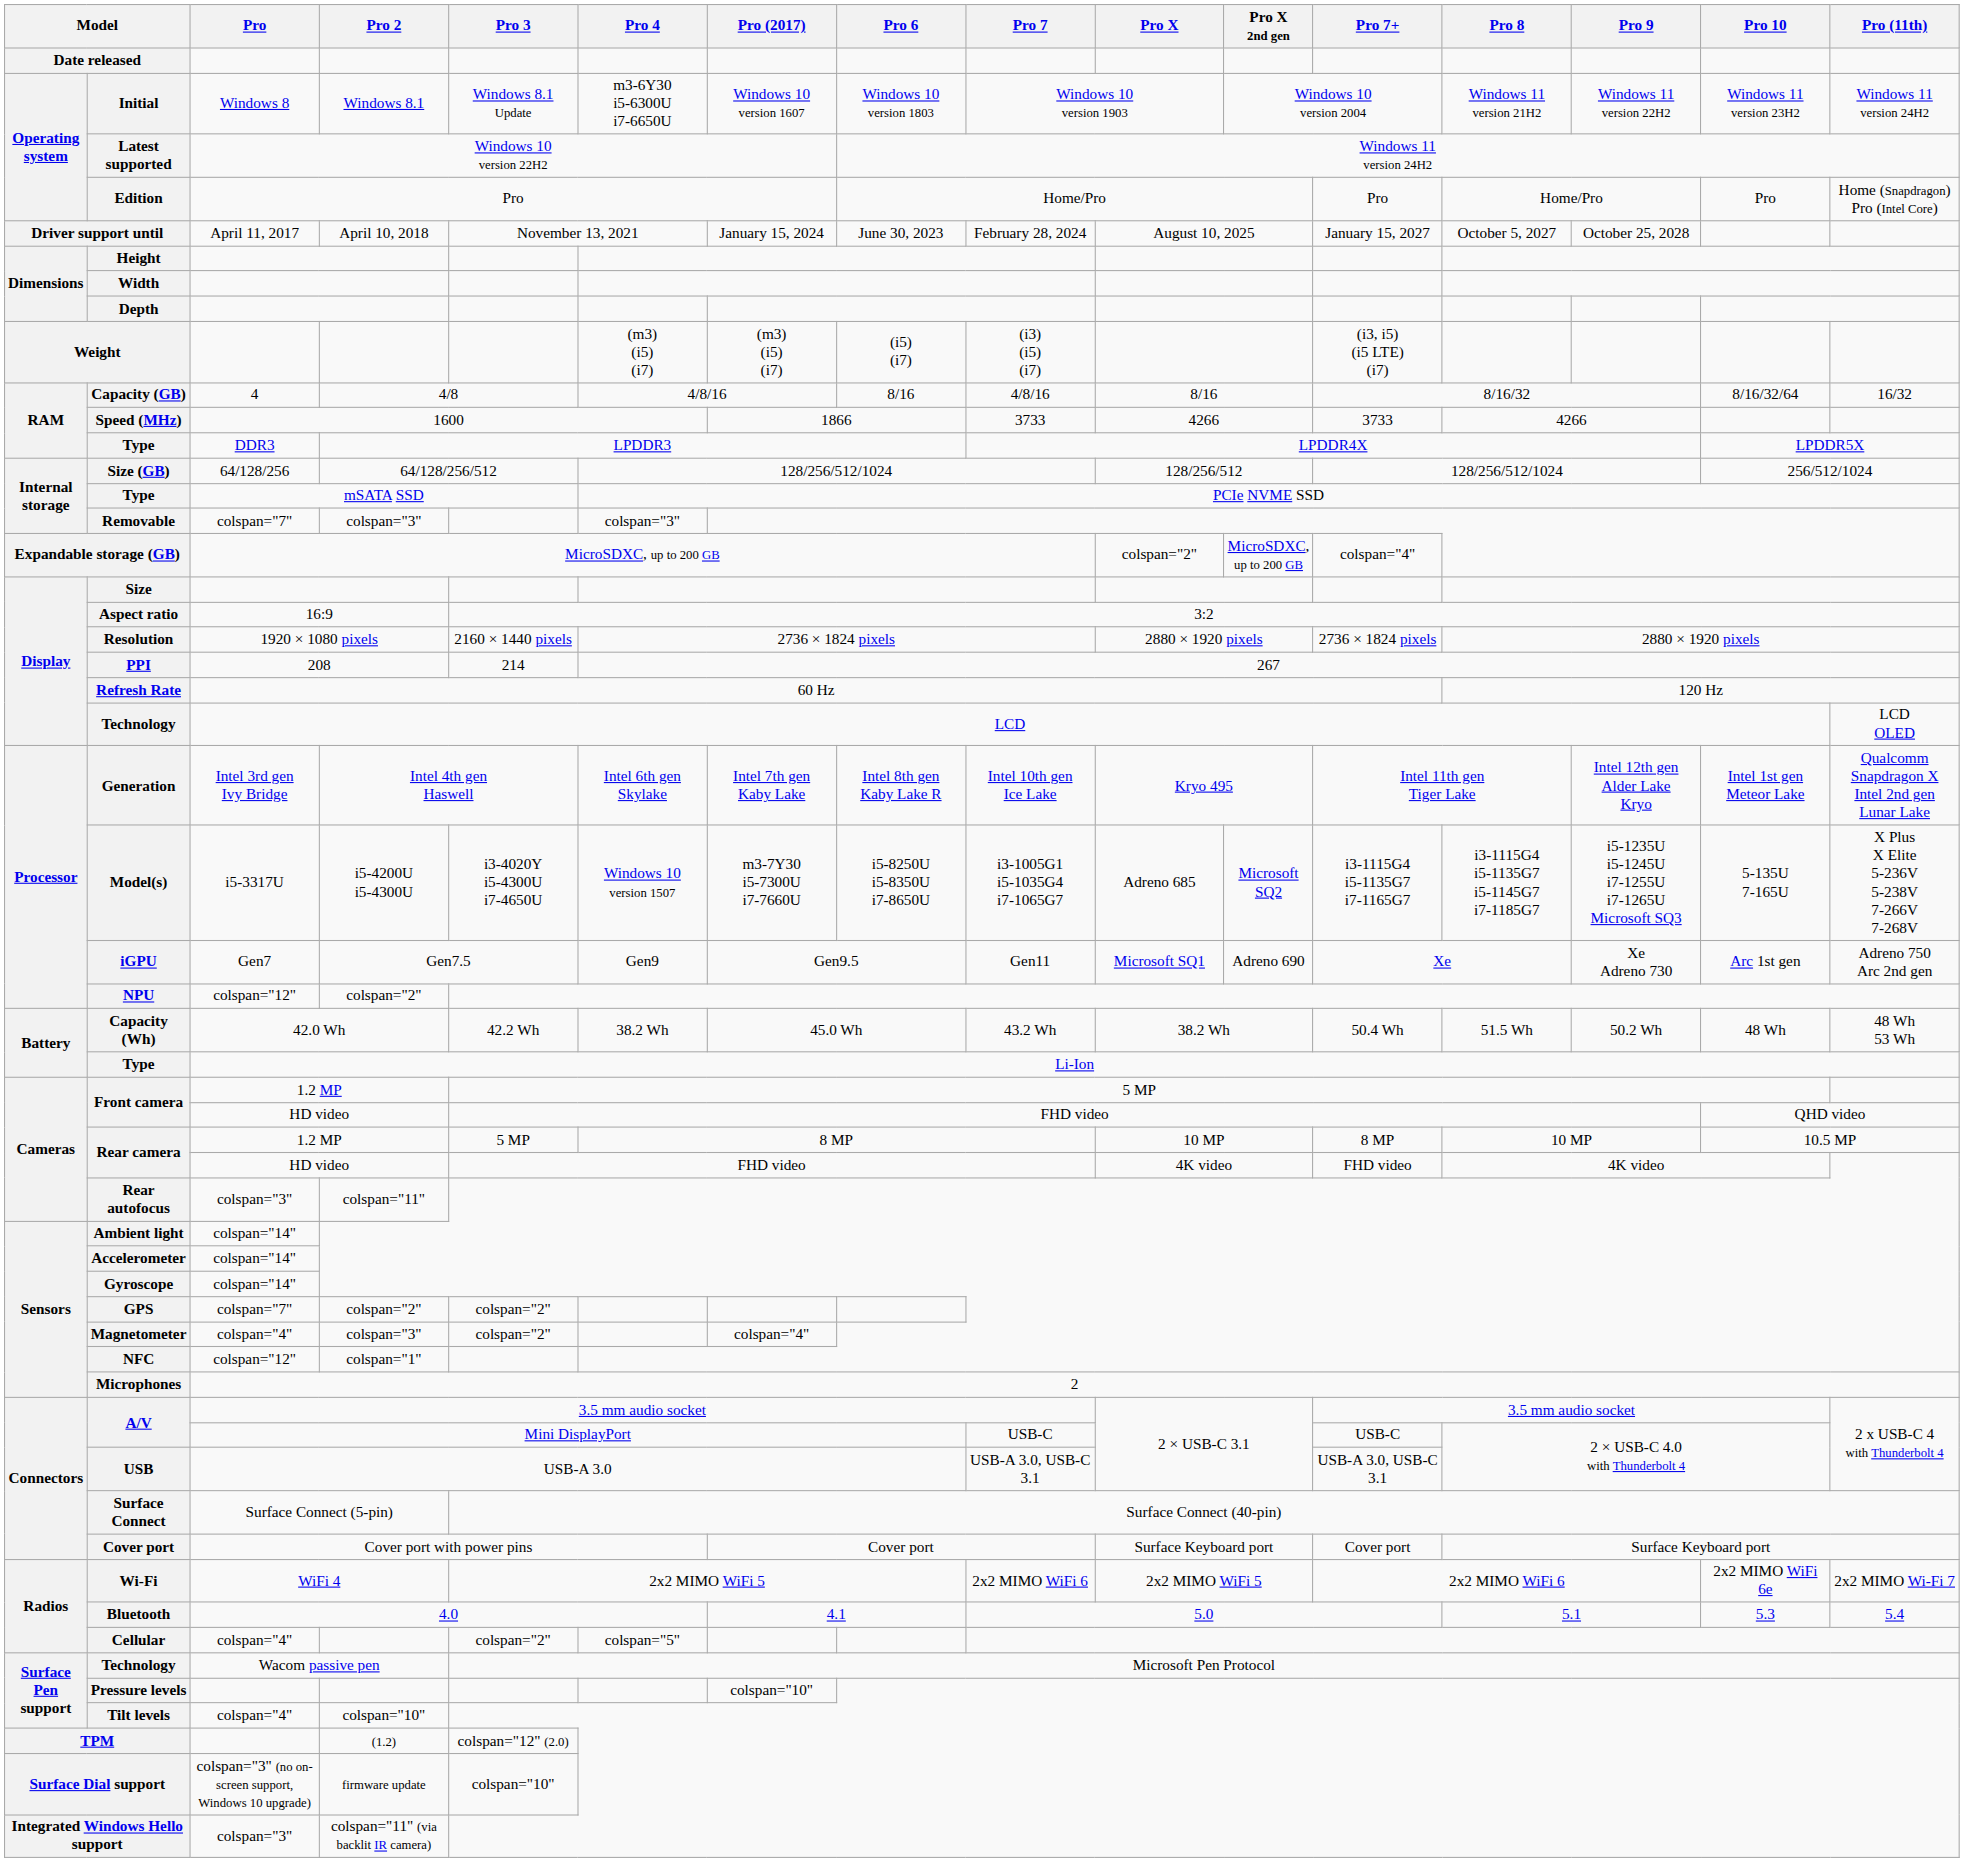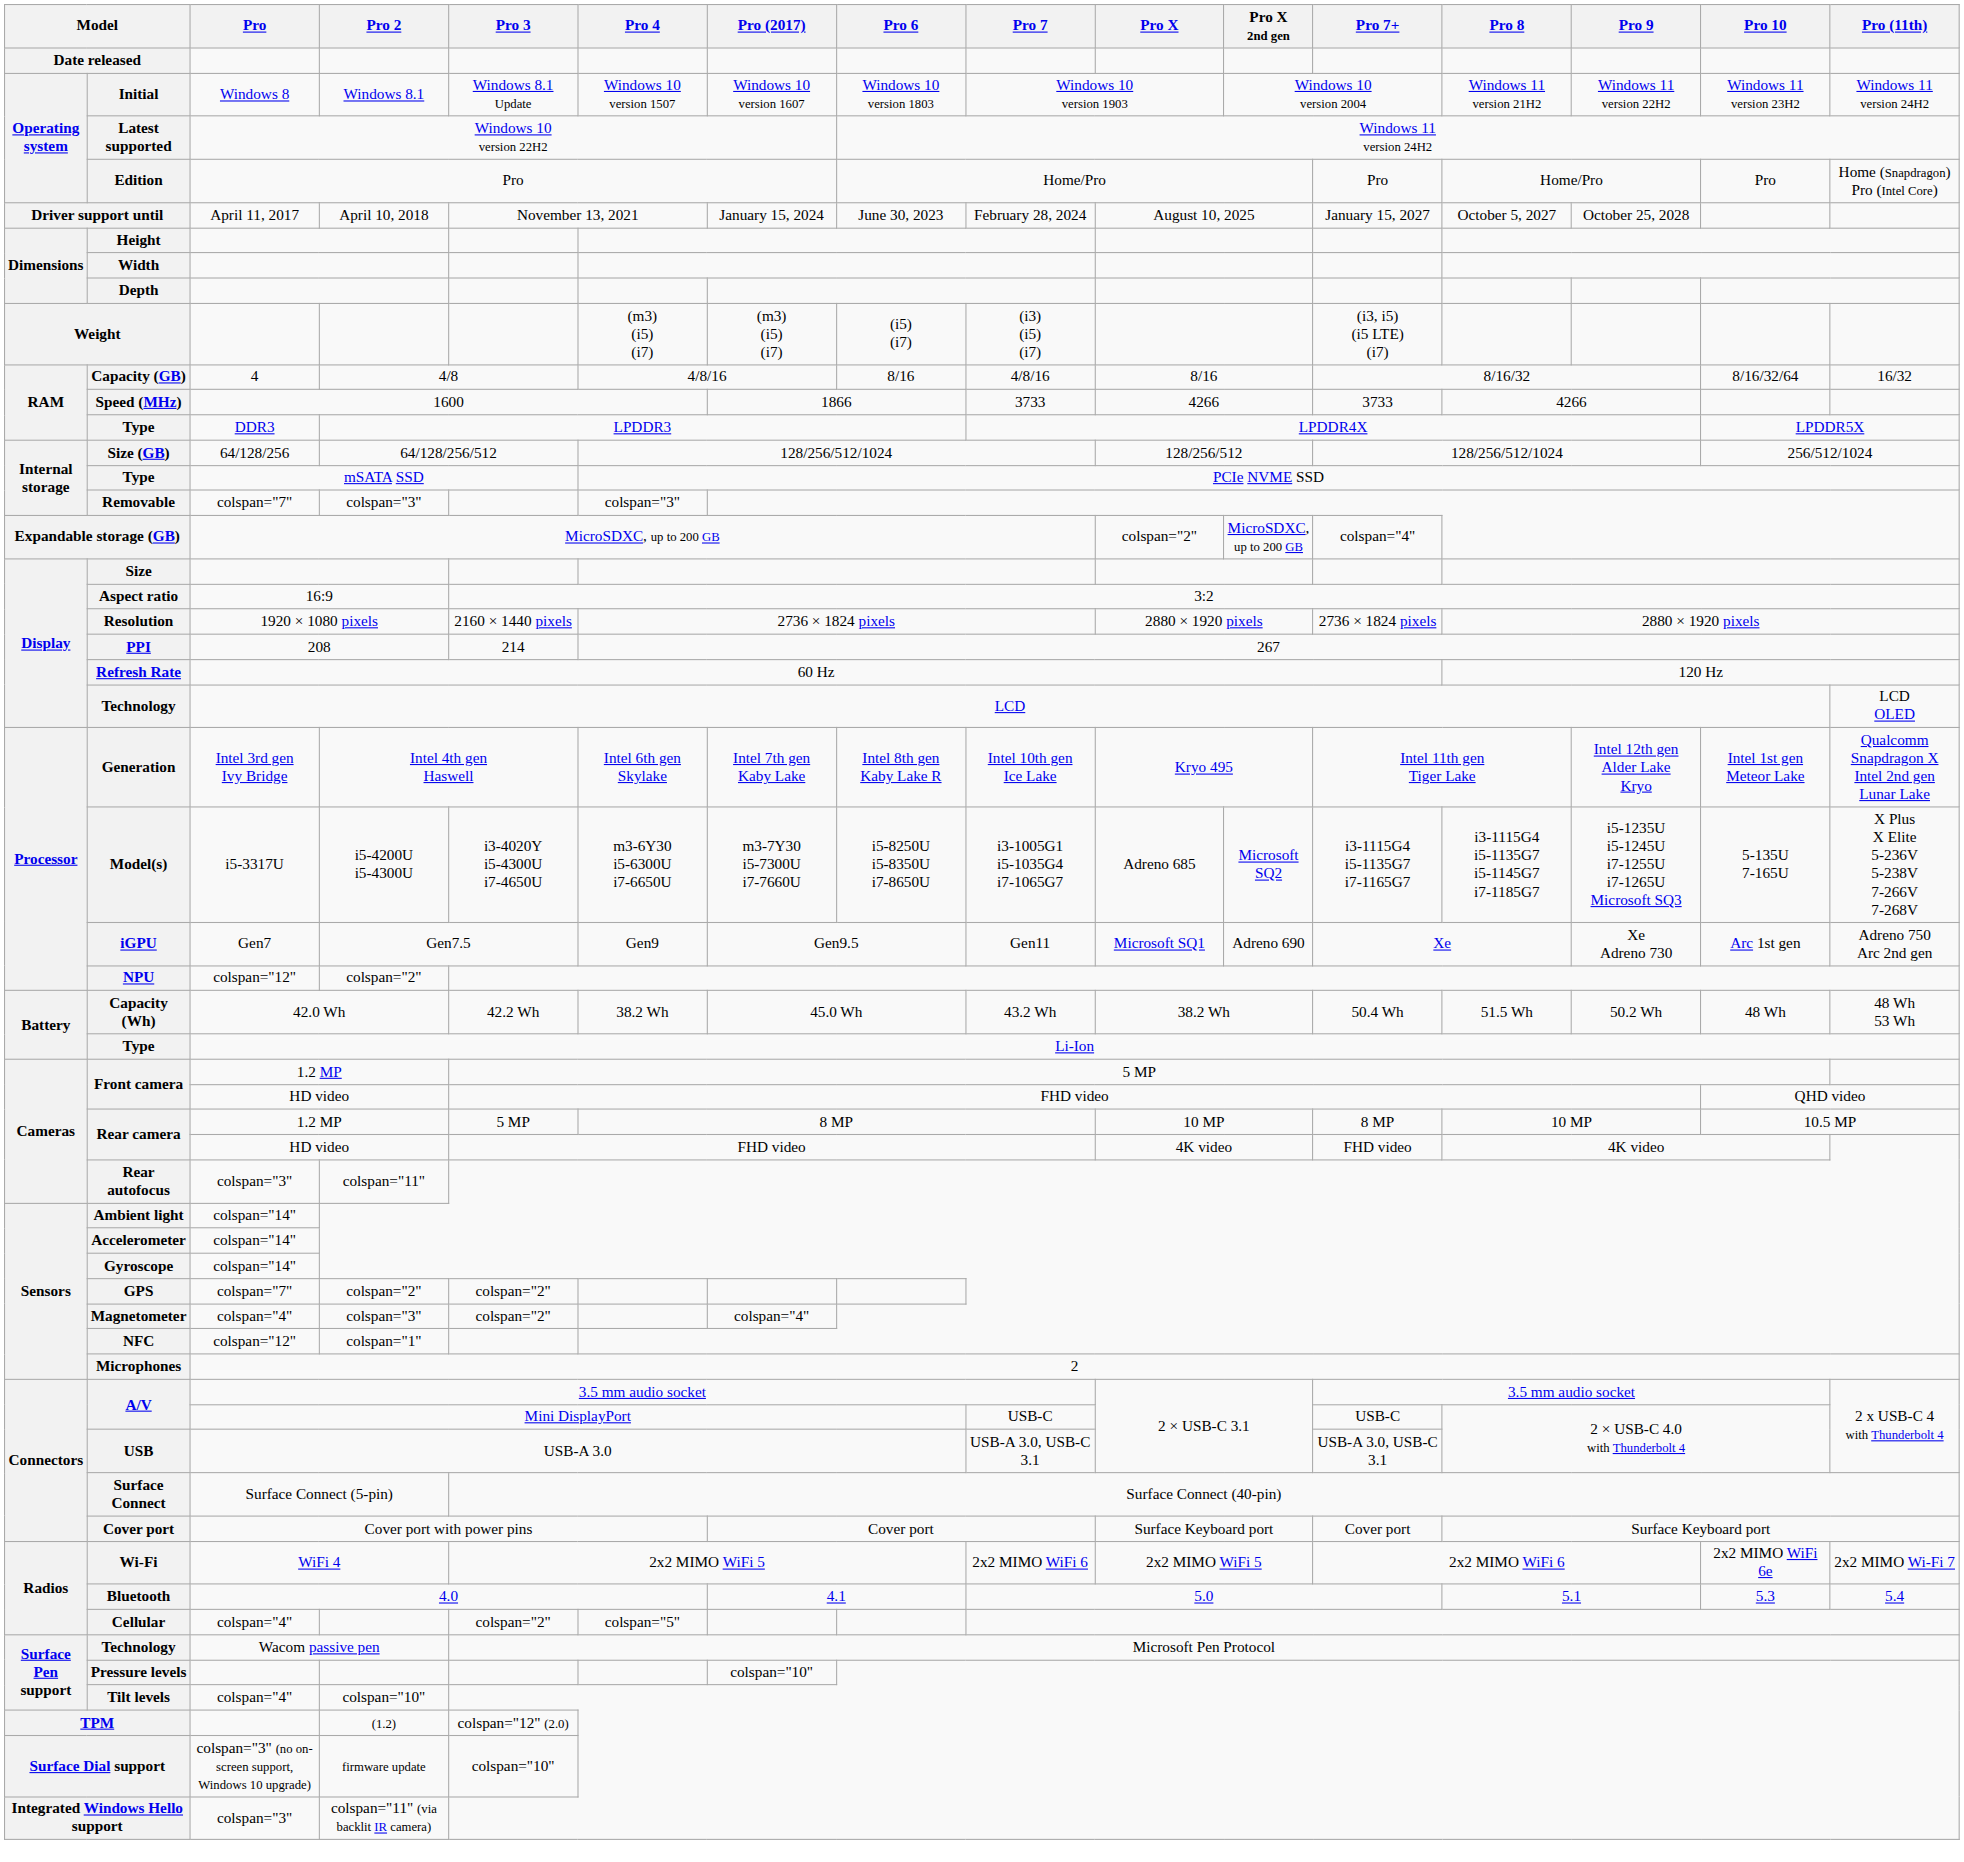(642, 103) m3-6Y30 i5-6300U i7-6650U -> (642, 94) Windows 10 version 1507
(642, 882) Windows 10 version 1507 -> (642, 864) m3-6Y30 i5-6300U i7-6650U
